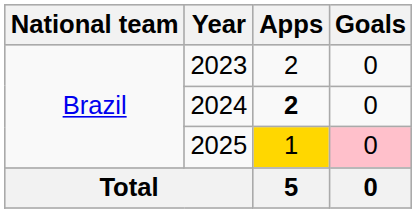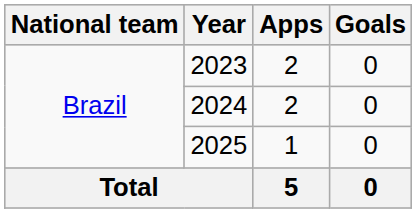(291, 106) bold -> (291, 106) normal
(291, 146) gold background -> (291, 146) no background
(370, 146) pink background -> (370, 146) no background
